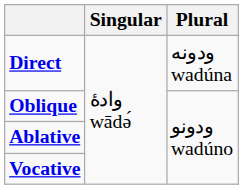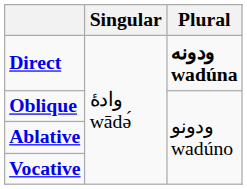(202, 63) normal -> (204, 63) bold
